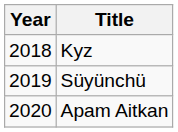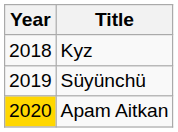(30, 111) no background -> (30, 111) gold background
